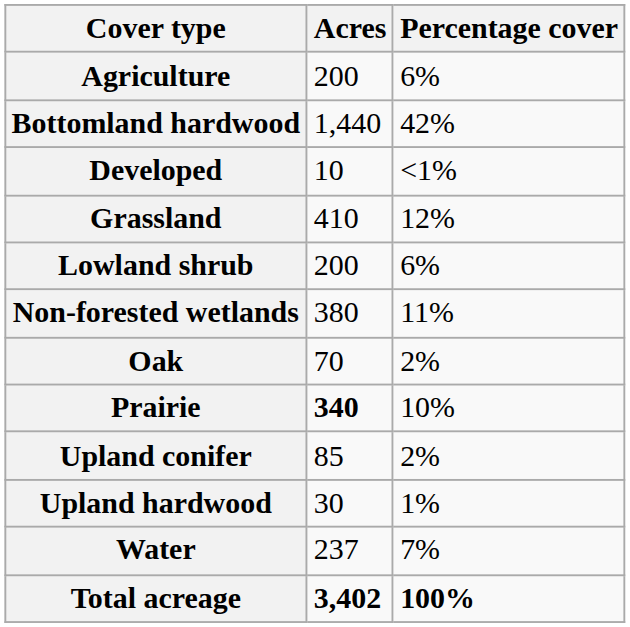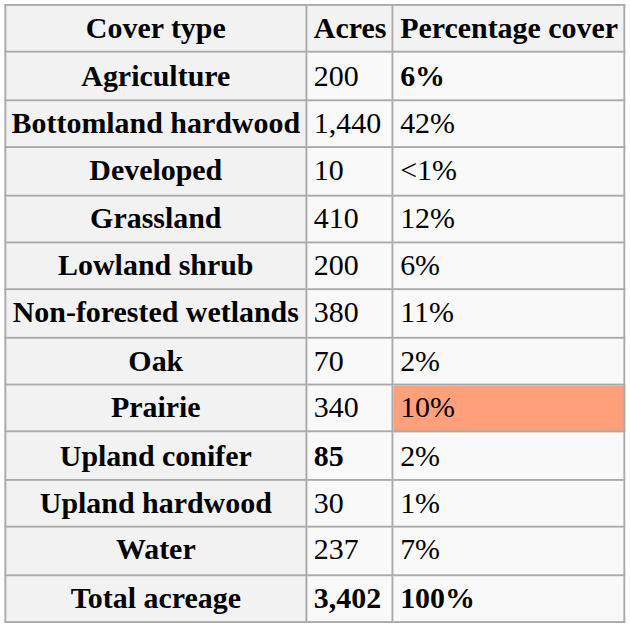(420, 75) normal -> (423, 75) bold
(336, 407) bold -> (336, 407) normal
(428, 407) no background -> (428, 407) lightsalmon background
(329, 455) normal -> (329, 455) bold
